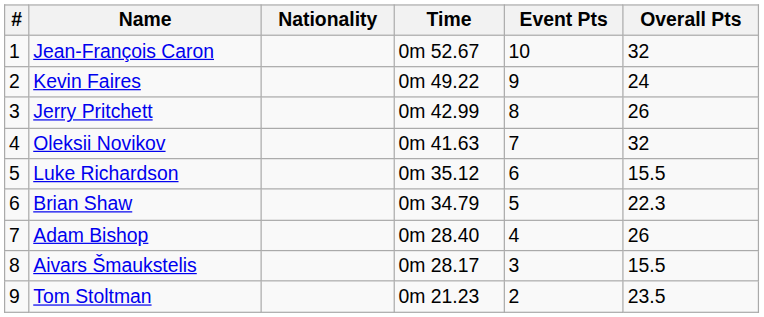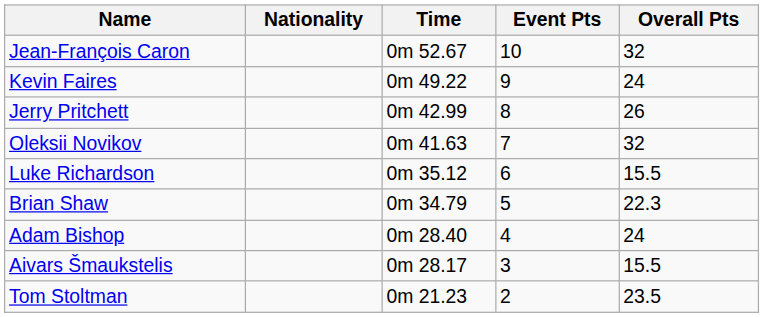- column: (17, 20)
(638, 235) 26 -> (634, 235) 24
